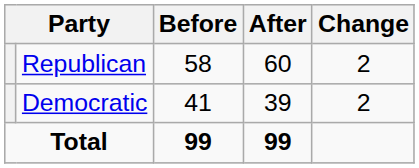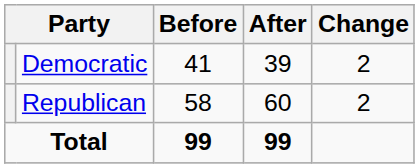rows swapped: (84, 63) <-> (85, 102)
